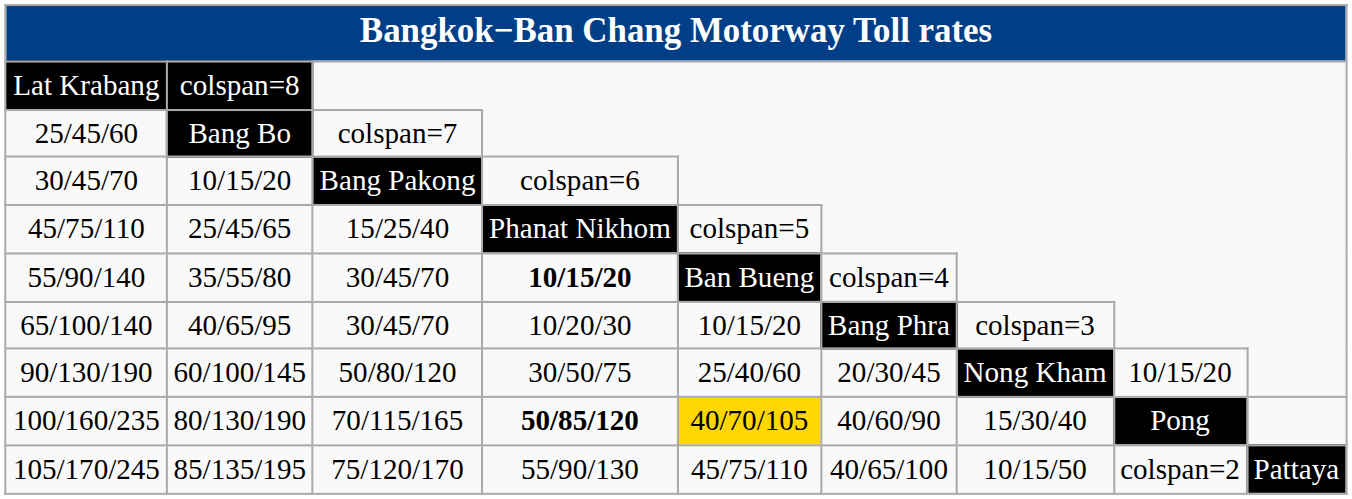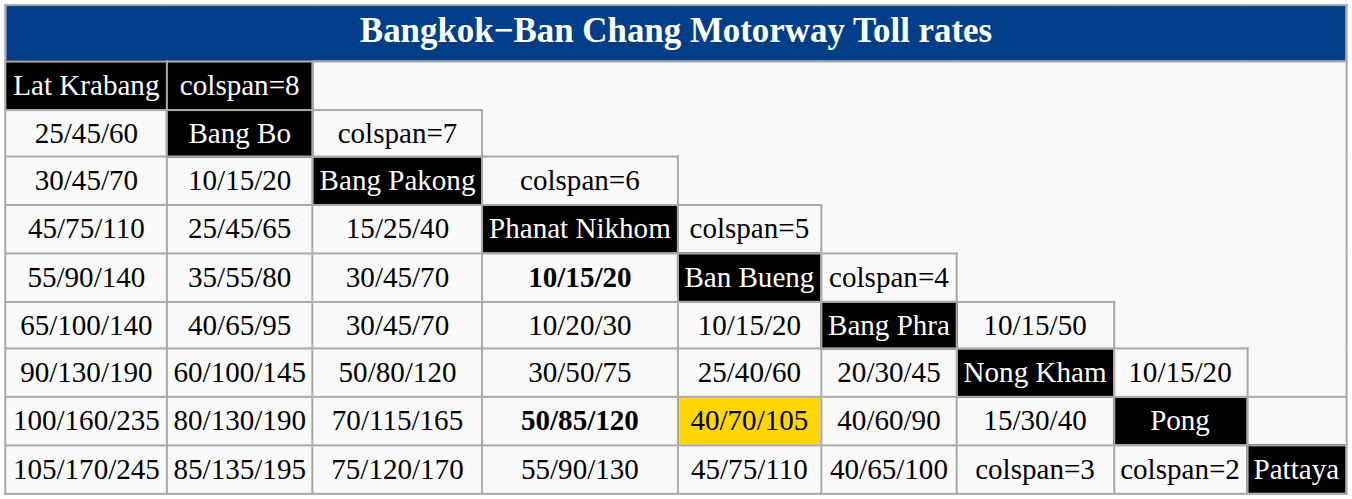(1035, 325) colspan=3 -> (1035, 325) 10/15/50
(1035, 469) 10/15/50 -> (1035, 469) colspan=3
